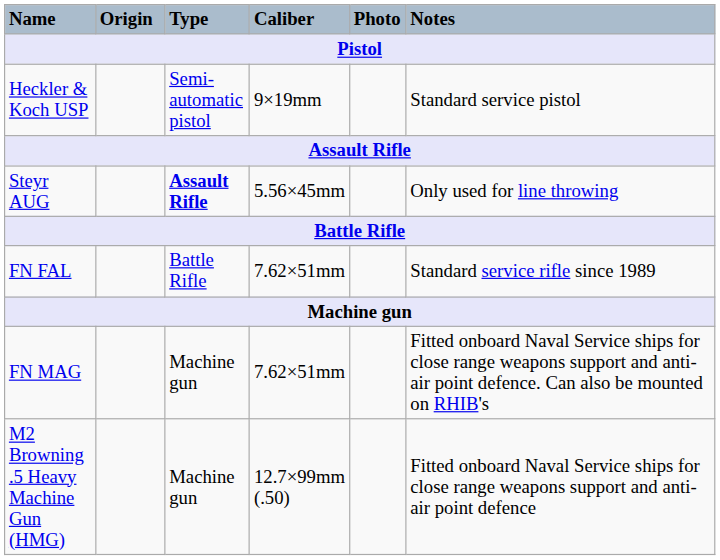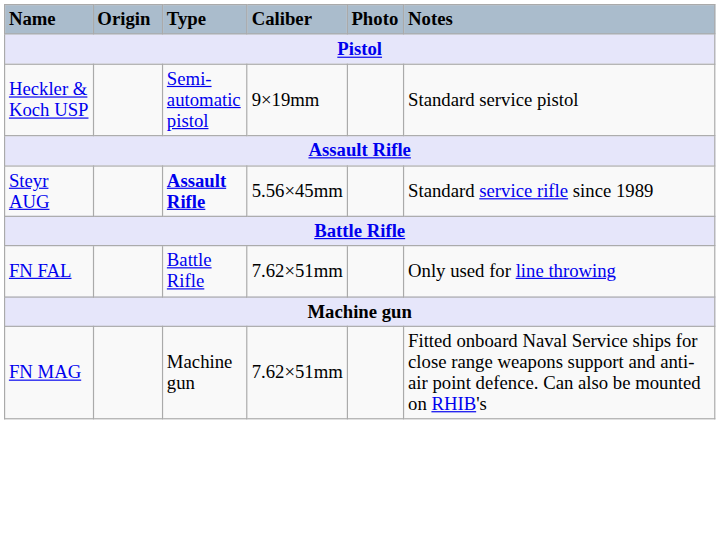(514, 190) Only used for line throwing -> (531, 190) Standard service rifle since 1989
(533, 271) Standard service rifle since 1989 -> (512, 271) Only used for line throwing
- row: (46, 486)
